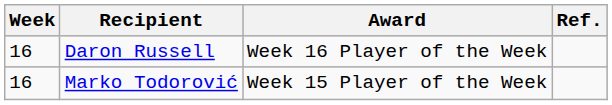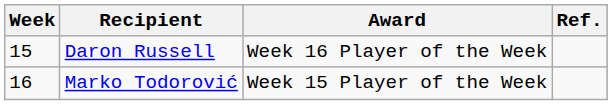(21, 52) 16 -> (21, 52) 15
